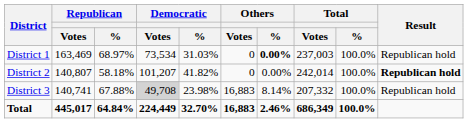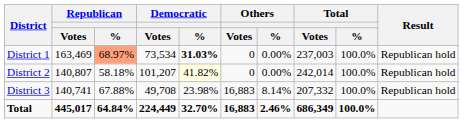(116, 54) no background -> (116, 54) lightsalmon background
(201, 54) normal -> (200, 54) bold
(276, 54) bold -> (276, 54) normal
(201, 72) no background -> (201, 72) lightyellow background
(421, 72) bold -> (418, 72) normal
(160, 90) lightgrey background -> (160, 90) no background
